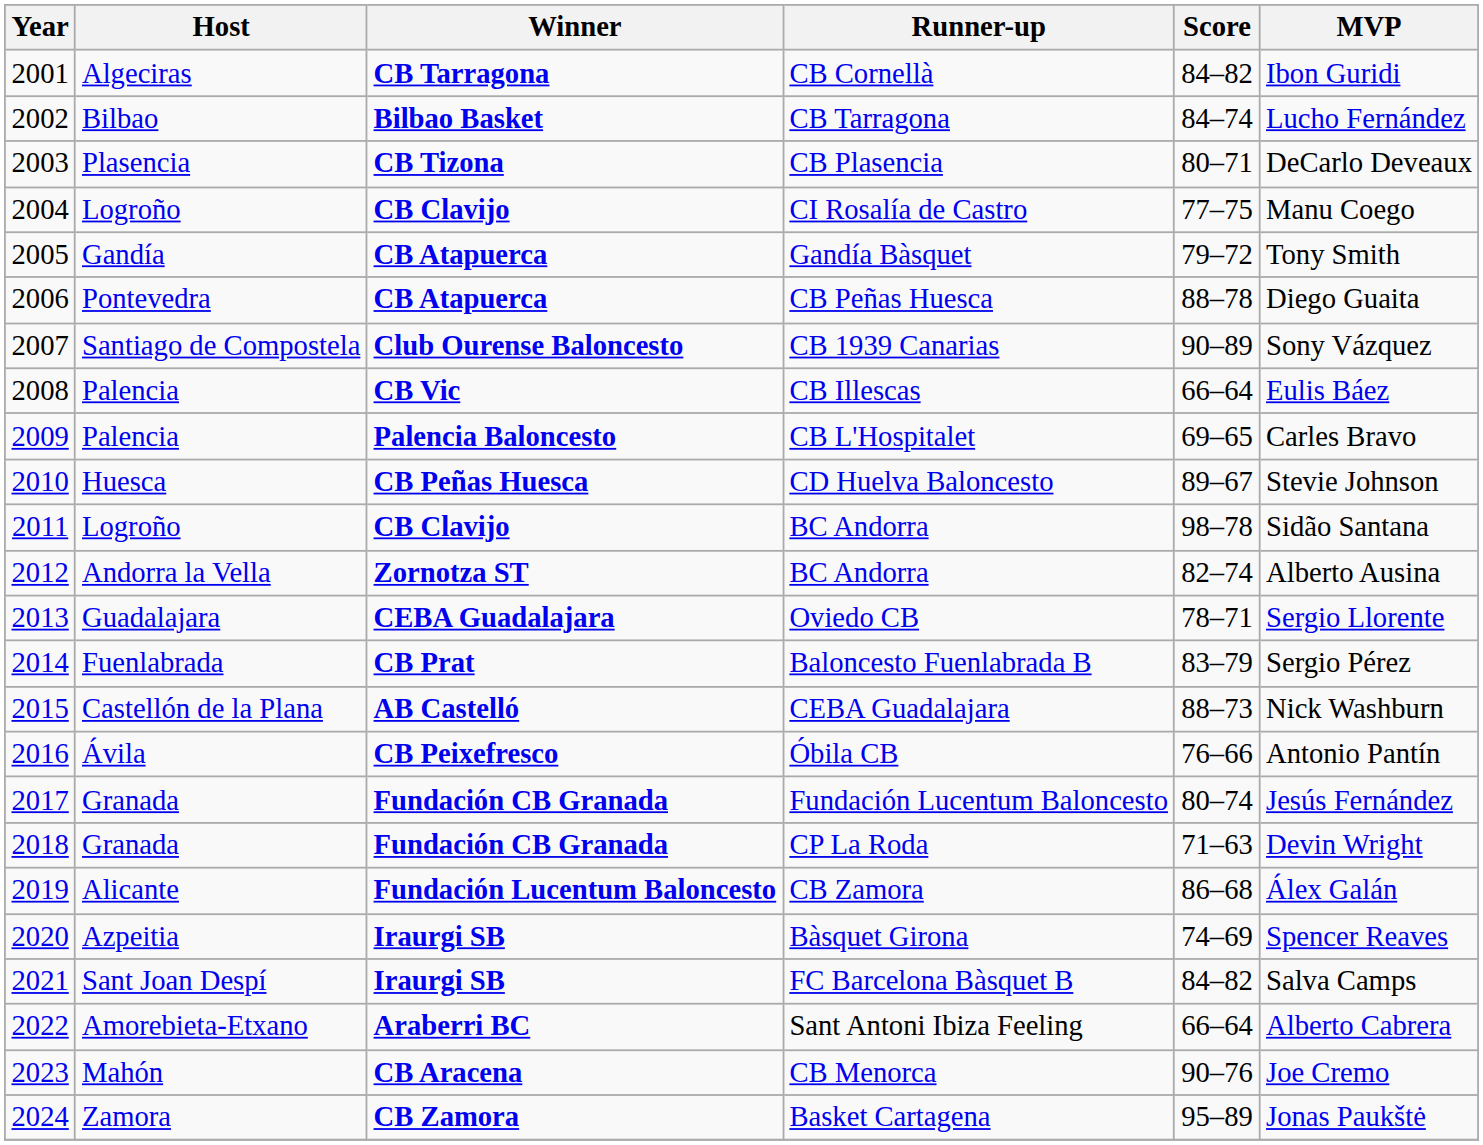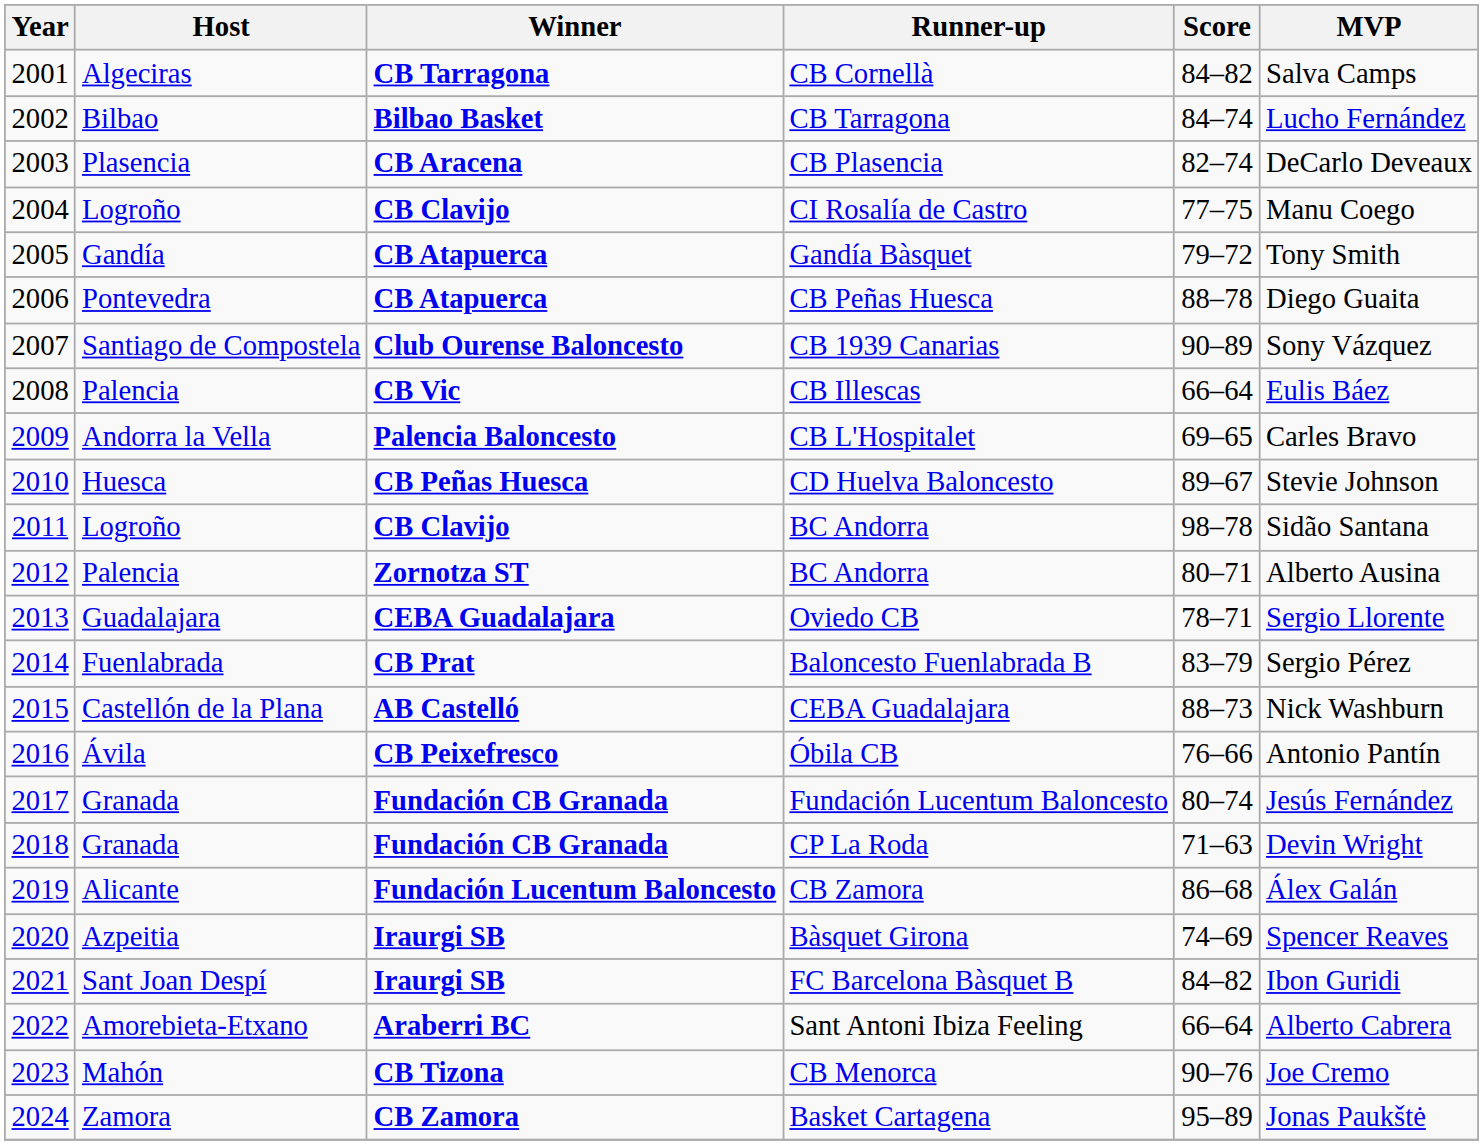(1333, 72) Ibon Guridi -> (1341, 72) Salva Camps
(439, 163) CB Tizona -> (448, 163) CB Aracena
(1217, 163) 80–71 -> (1217, 163) 82–74
(130, 436) Palencia -> (176, 436) Andorra la Vella
(176, 572) Andorra la Vella -> (130, 572) Palencia
(1217, 572) 82–74 -> (1217, 572) 80–71
(1341, 981) Salva Camps -> (1333, 981) Ibon Guridi
(448, 1071) CB Aracena -> (439, 1071) CB Tizona
